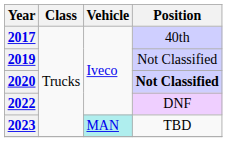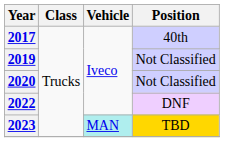(177, 81) bold -> (176, 81) normal
(177, 125) no background -> (176, 125) gold background
